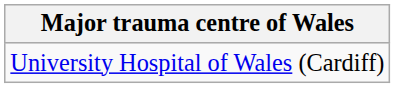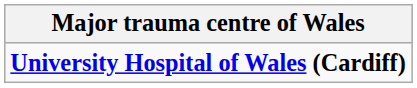(197, 62) normal -> (208, 62) bold
